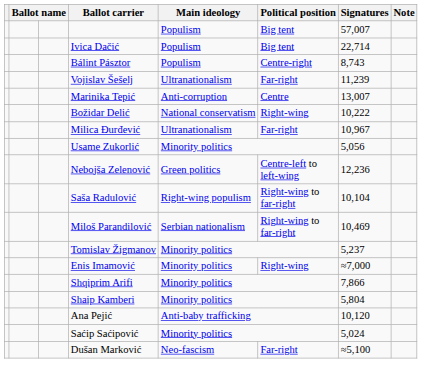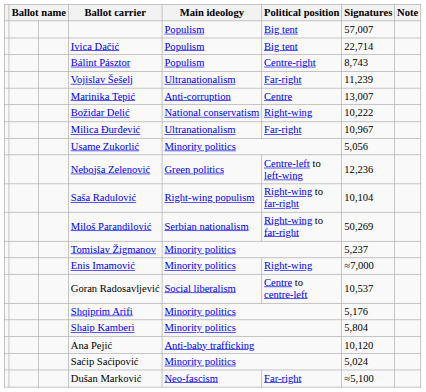(355, 226) 10,469 -> (359, 226) 50,269
+ row: (115, 288)
(353, 282) 7,866 -> (356, 311) 5,176
